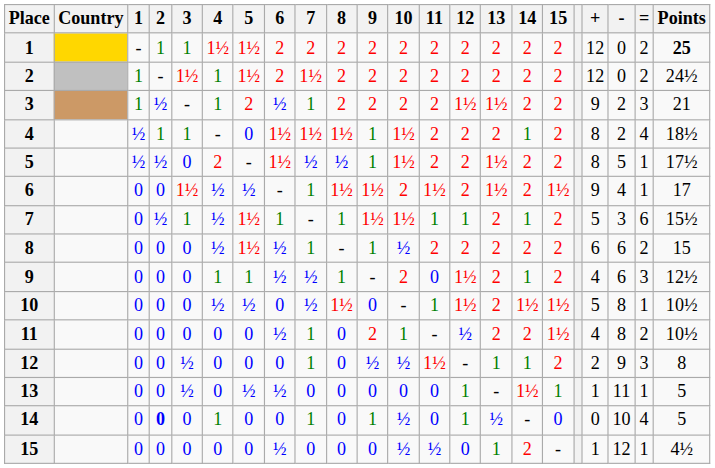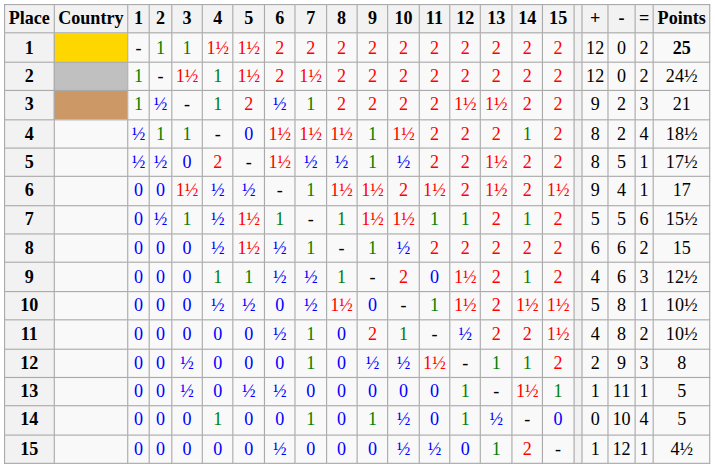(403, 162) 1½ -> (403, 162) ½
(622, 219) 3 -> (622, 219) 5
(161, 420) bold -> (161, 420) normal
